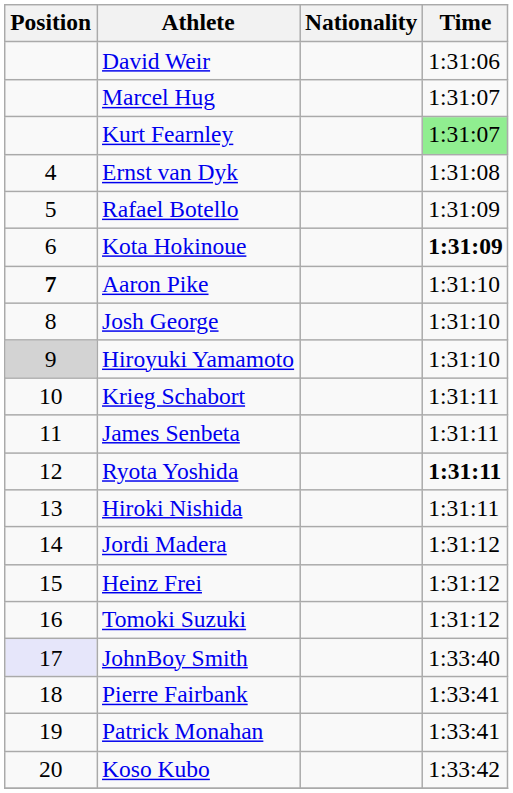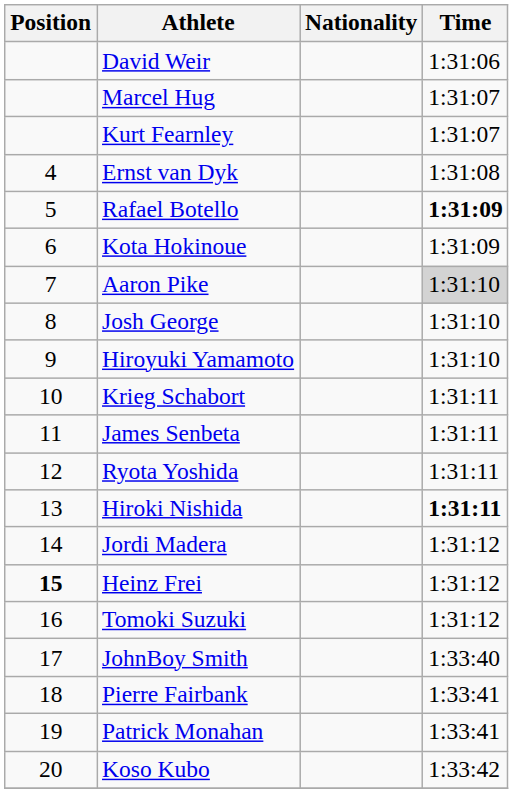(464, 135) lightgreen background -> (464, 135) no background
(464, 209) normal -> (465, 209) bold
(465, 246) bold -> (464, 246) normal
(51, 284) bold -> (51, 284) normal
(464, 284) no background -> (464, 284) lightgrey background
(51, 358) lightgrey background -> (51, 358) no background
(465, 470) bold -> (464, 470) normal
(464, 508) normal -> (465, 508) bold
(51, 582) normal -> (51, 582) bold
(51, 657) lavender background -> (51, 657) no background
